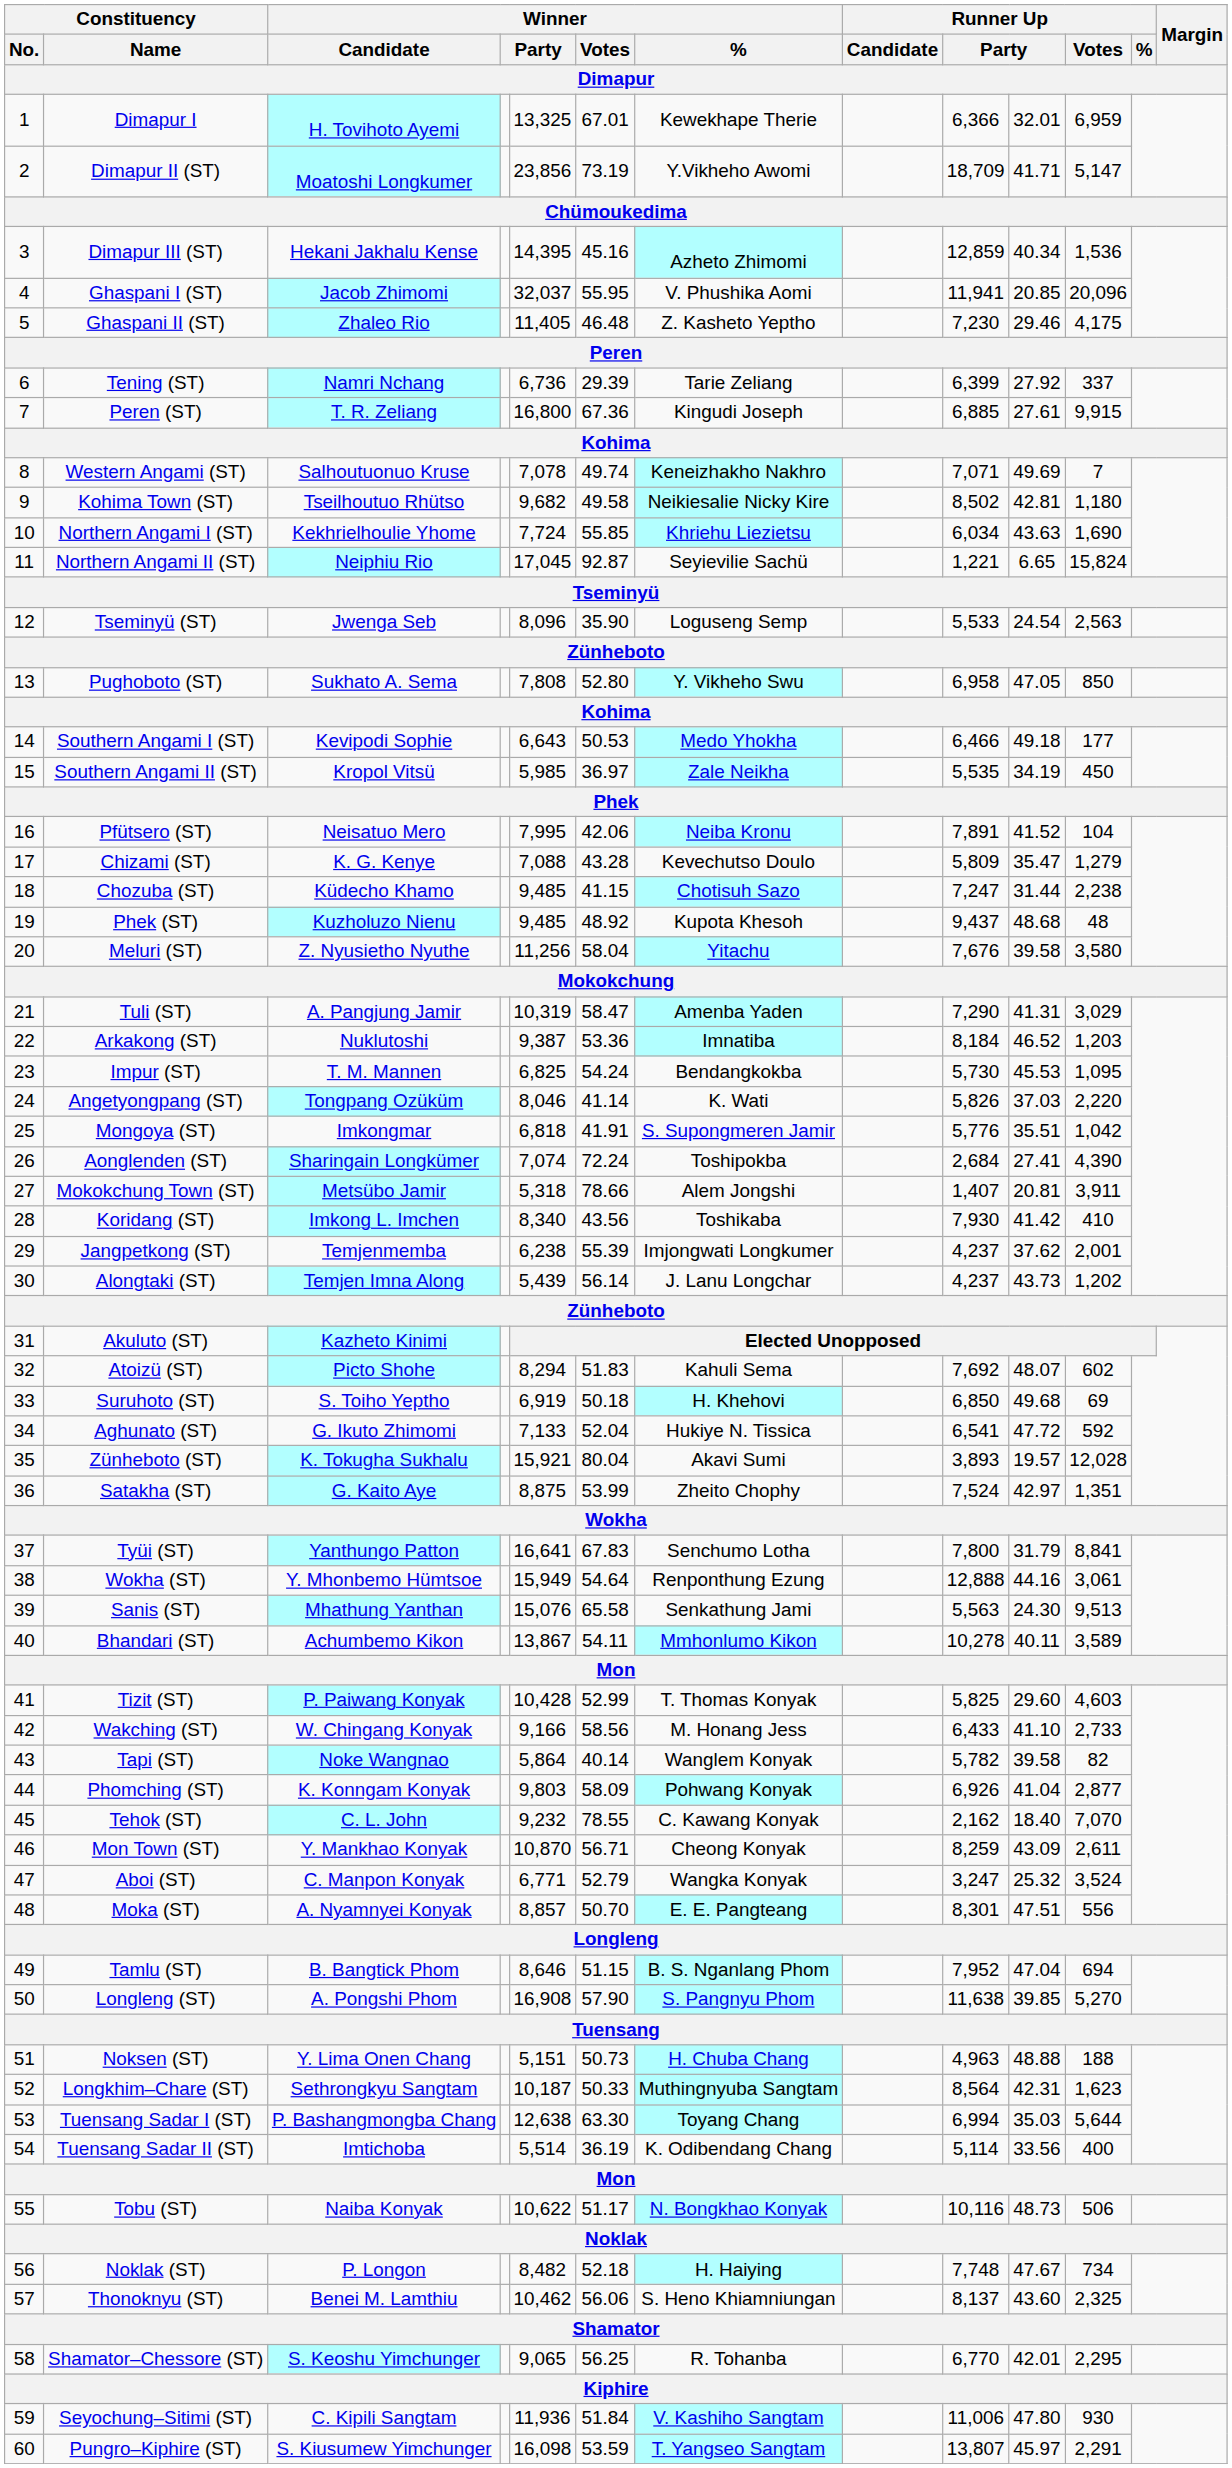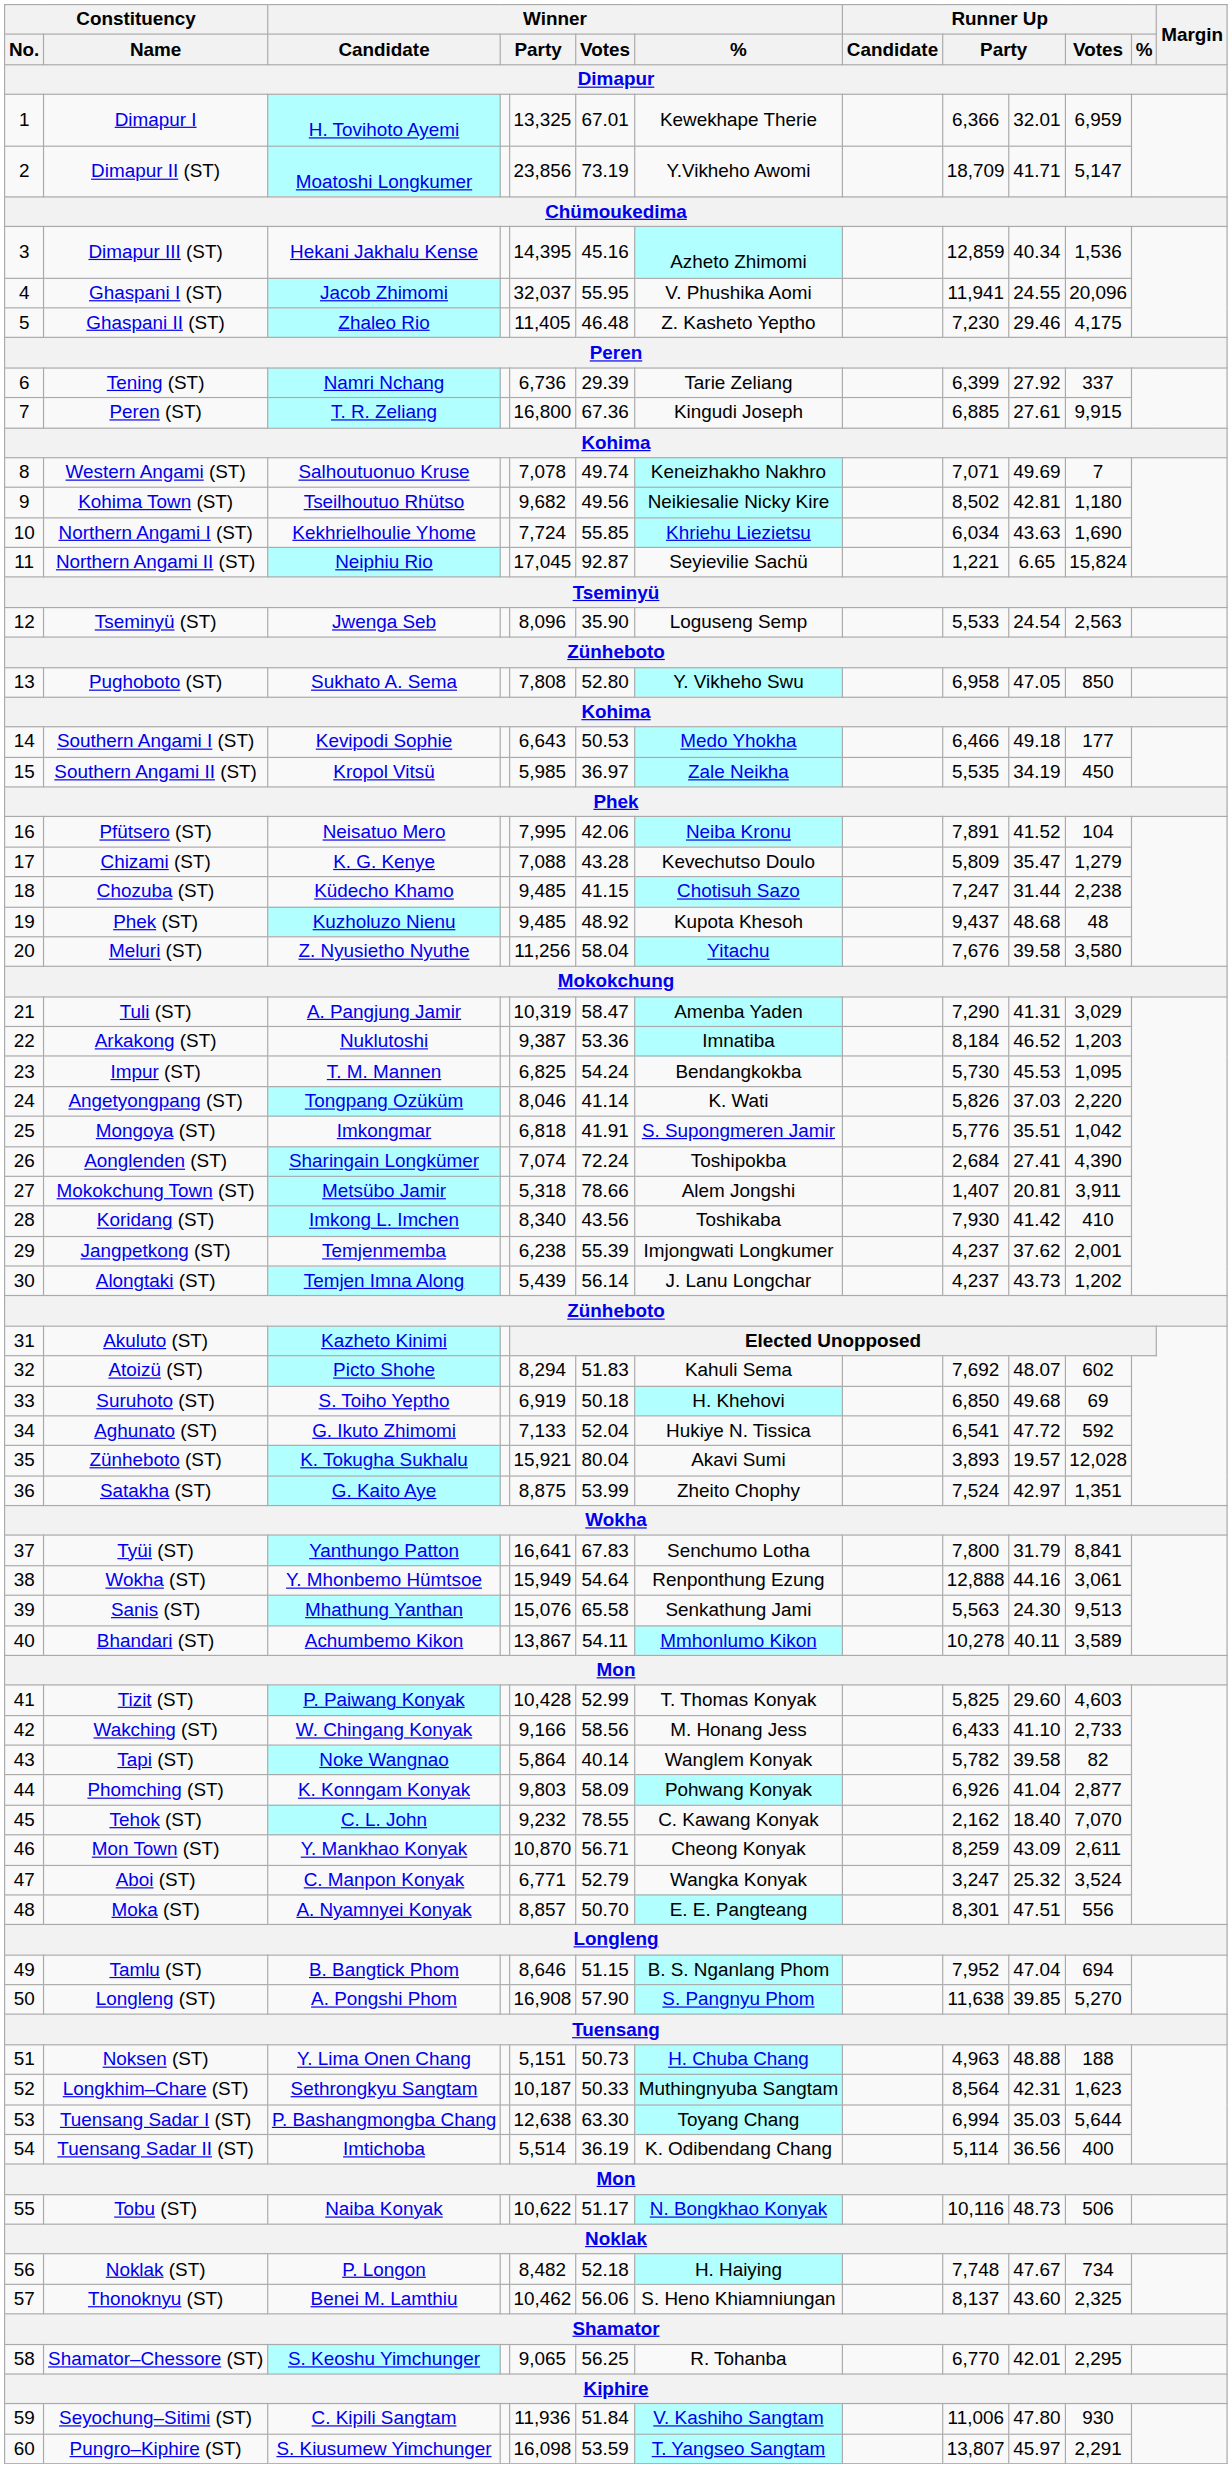(1037, 292) 20.85 -> (1037, 292) 24.55
(605, 502) 49.58 -> (605, 502) 49.56
(1037, 2149) 33.56 -> (1037, 2149) 36.56
